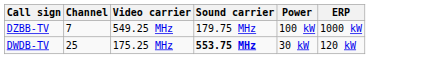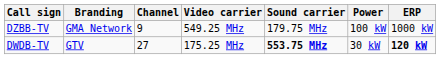+ column: (99, 13)
(69, 29) 7 -> (140, 29) 9
(72, 45) 25 -> (143, 45) 27
(338, 45) normal -> (409, 45) bold
